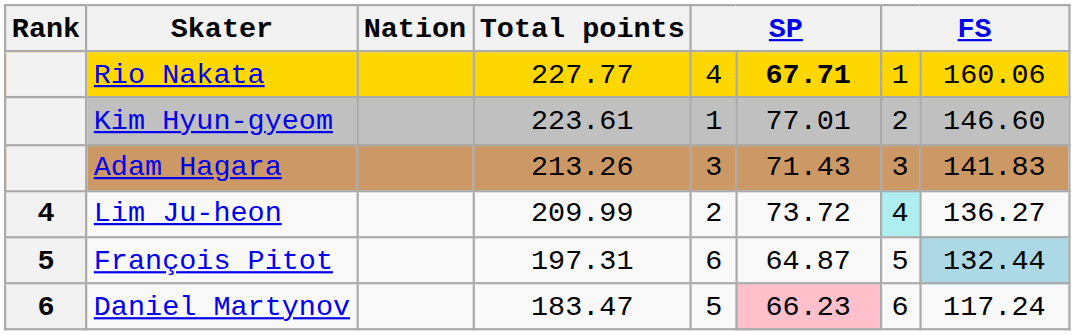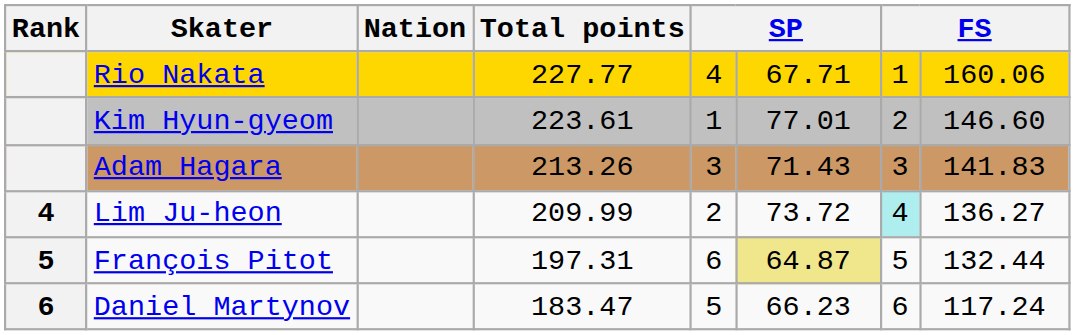(808, 75) bold -> (808, 75) normal
(808, 260) no background -> (808, 260) khaki background
(994, 260) lightblue background -> (994, 260) no background
(808, 307) pink background -> (808, 307) no background
